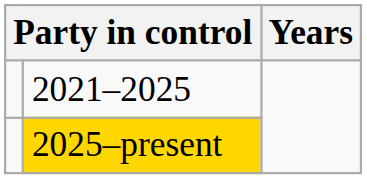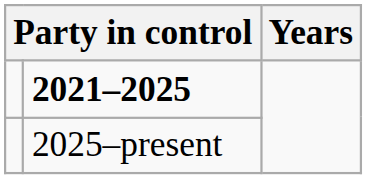(111, 88) normal -> (111, 88) bold
(127, 144) gold background -> (127, 144) no background
